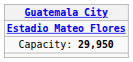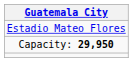(66, 29) bold -> (66, 29) normal
